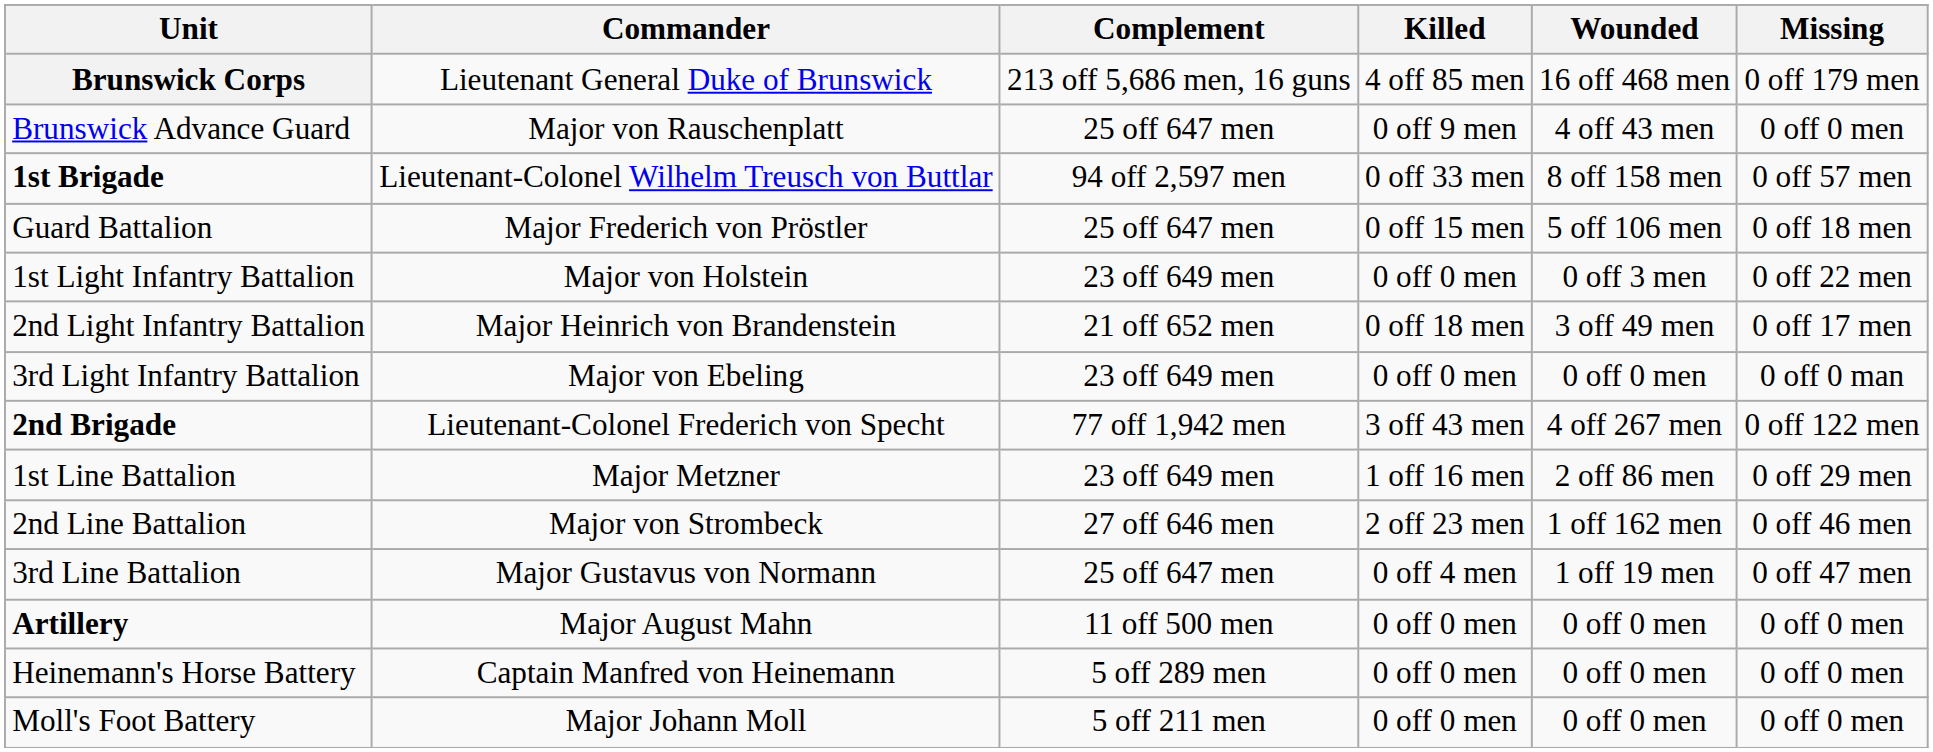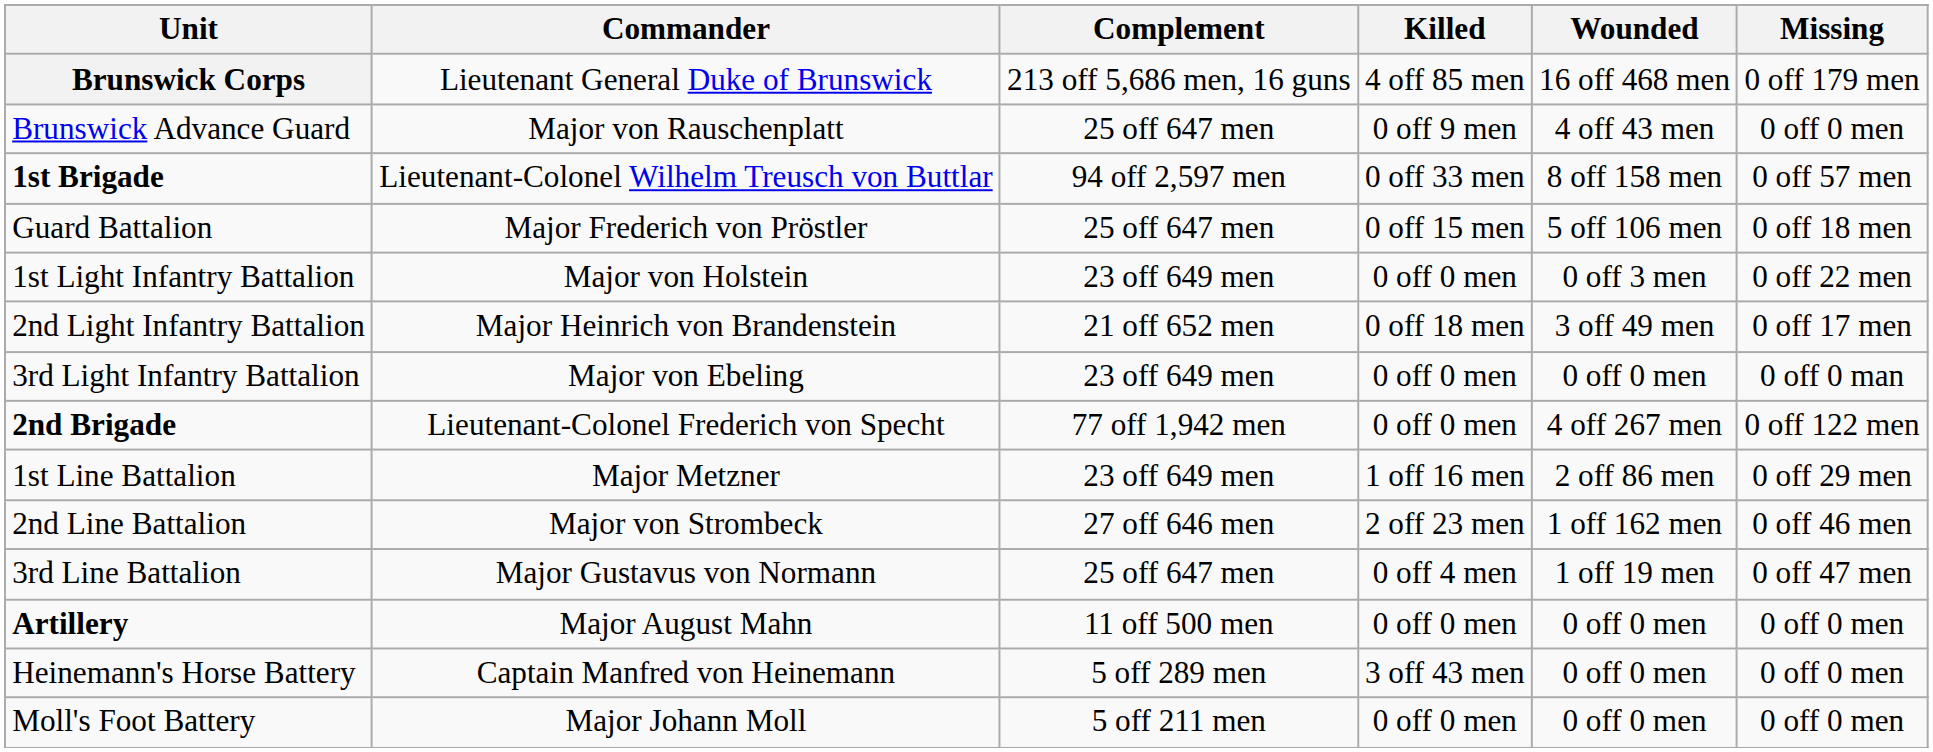(1445, 425) 3 off 43 men -> (1445, 425) 0 off 0 men
(1445, 672) 0 off 0 men -> (1445, 672) 3 off 43 men
